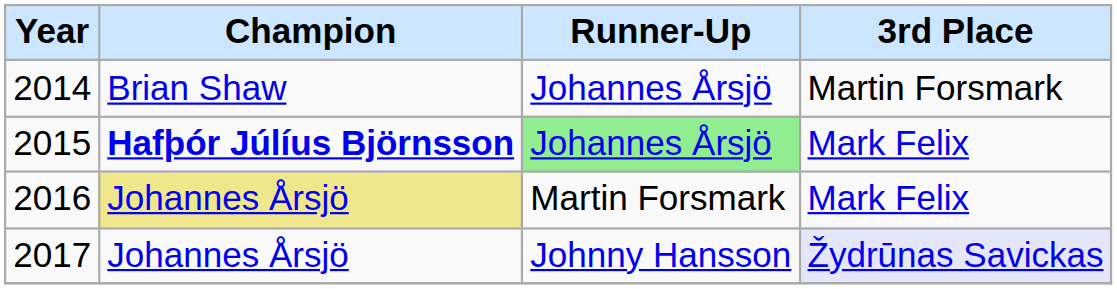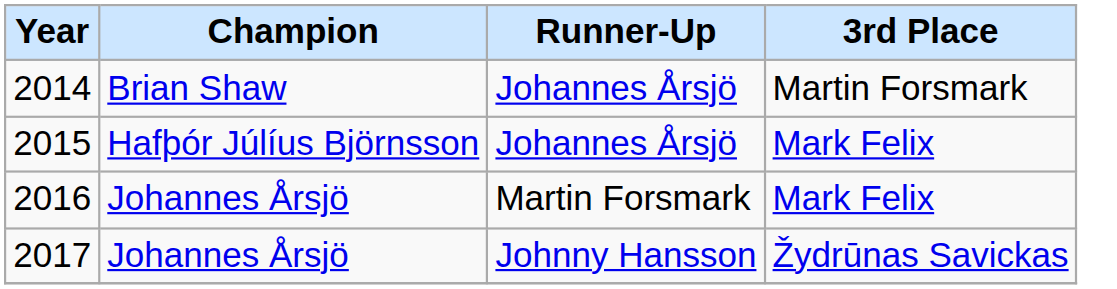(311, 143) bold -> (293, 143) normal
(651, 143) lightgreen background -> (616, 143) no background
(228, 198) khaki background -> (228, 198) no background
(956, 254) lavender background -> (921, 254) no background
